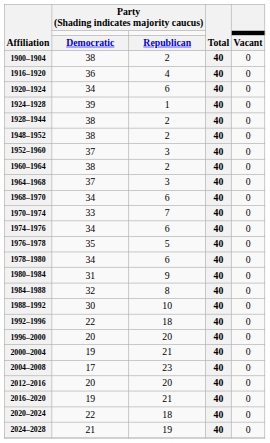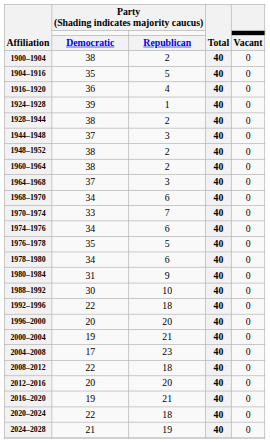+ row: (28, 74)
- row: (28, 89)
+ row: (28, 136)
- row: (28, 151)
- row: (28, 290)
+ row: (28, 368)
